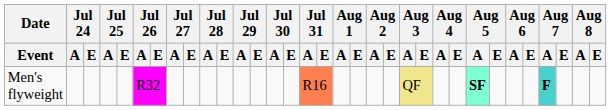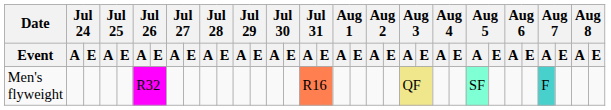(477, 85) bold -> (477, 85) normal
(546, 85) bold -> (545, 85) normal
